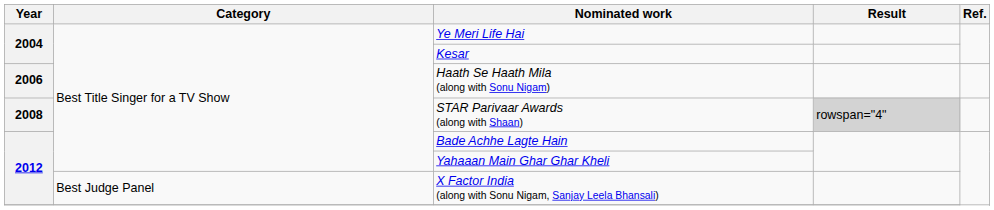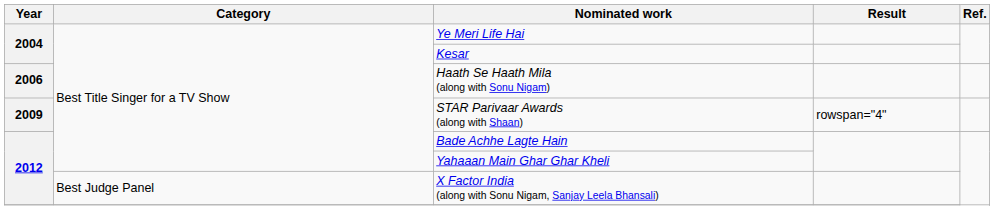(29, 114) 2008 -> (29, 114) 2009
(851, 114) lightgrey background -> (851, 114) no background
